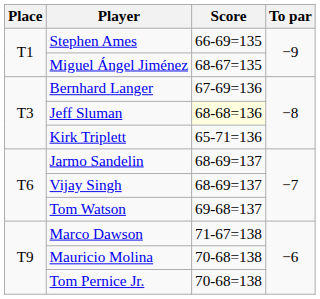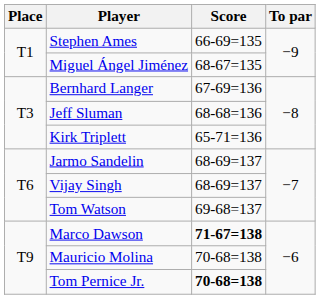(228, 112) lightyellow background -> (228, 112) no background
(228, 233) normal -> (229, 233) bold
(228, 281) normal -> (229, 281) bold
